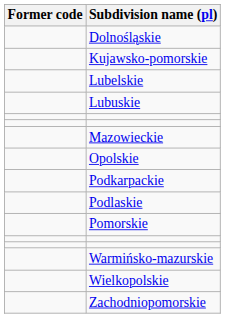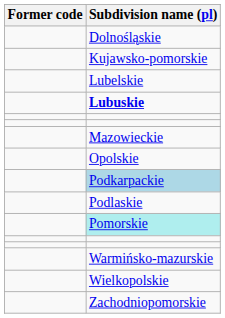(115, 102) normal -> (116, 102) bold
(126, 180) no background -> (126, 180) lightblue background
(118, 224) no background -> (118, 224) paleturquoise background
